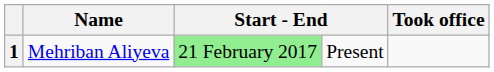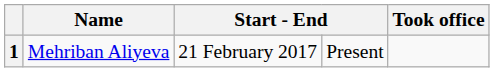(248, 50) lightgreen background -> (248, 50) no background
